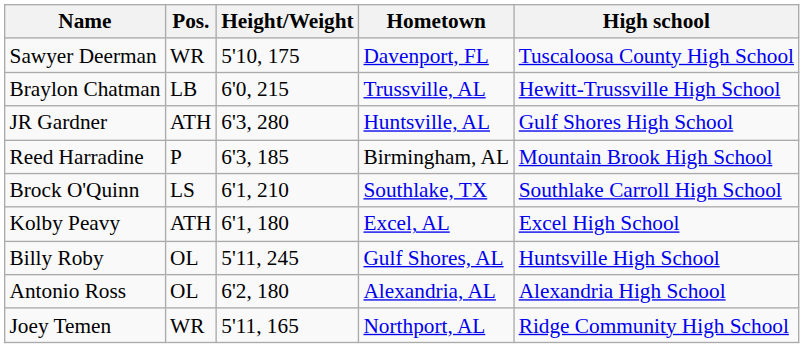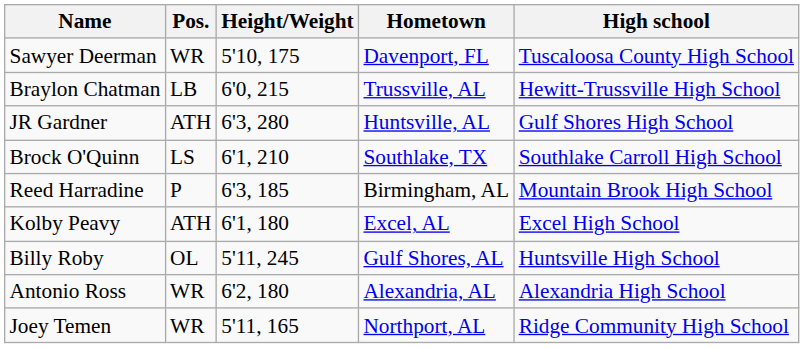rows swapped: (77, 156) <-> (74, 190)
(184, 291) OL -> (187, 291) WR
